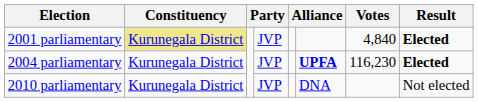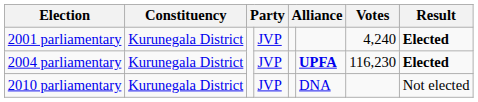(186, 39) khaki background -> (186, 39) no background
(380, 39) 4,840 -> (380, 39) 4,240
